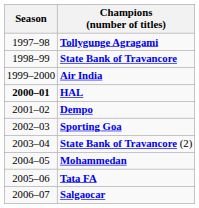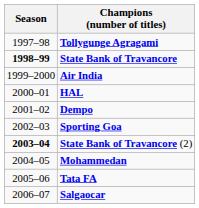(31, 59) normal -> (31, 59) bold
(31, 93) bold -> (31, 93) normal
(31, 144) normal -> (31, 144) bold
